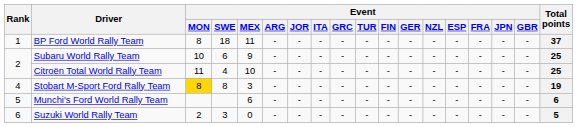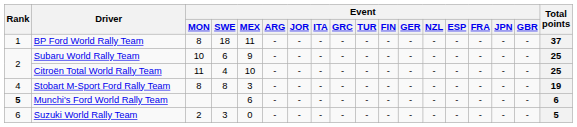(199, 86) gold background -> (199, 86) no background
(18, 101) normal -> (18, 101) bold
